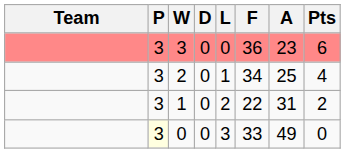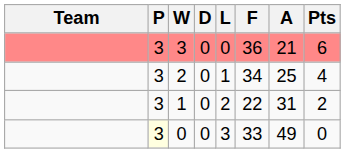(287, 47) 23 -> (287, 47) 21
